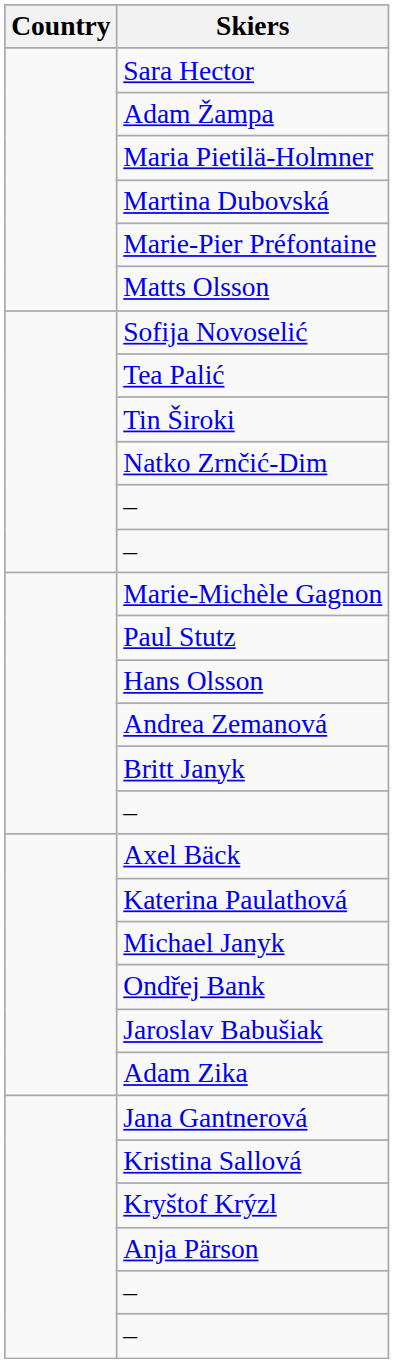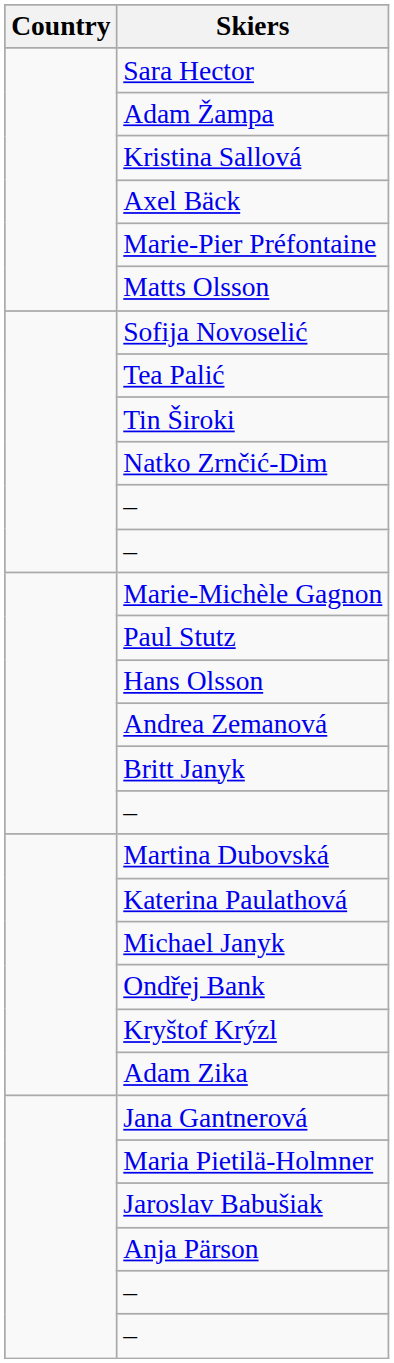(248, 157) Maria Pietilä-Holmner -> (212, 157) Kristina Sallová
(226, 200) Martina Dubovská -> (182, 200) Axel Bäck
(182, 855) Axel Bäck -> (226, 855) Martina Dubovská
(223, 1030) Jaroslav Babušiak -> (200, 1030) Kryštof Krýzl
(212, 1161) Kristina Sallová -> (248, 1161) Maria Pietilä-Holmner
(200, 1204) Kryštof Krýzl -> (223, 1204) Jaroslav Babušiak
